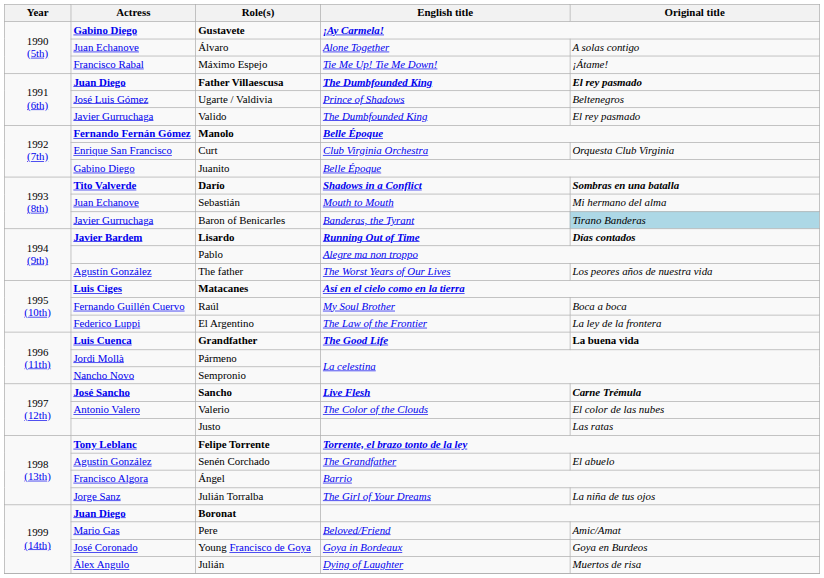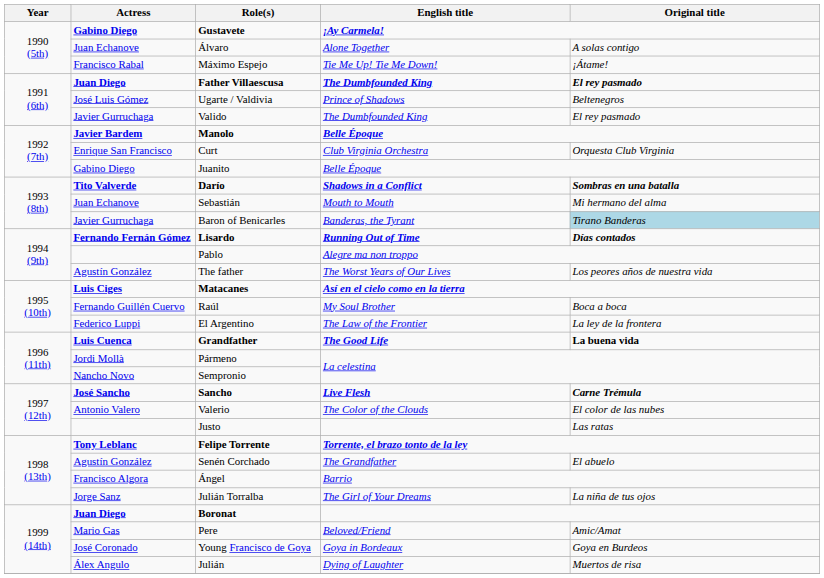(132, 133) Fernando Fernán Gómez -> (108, 133) Javier Bardem
(108, 237) Javier Bardem -> (132, 237) Fernando Fernán Gómez
